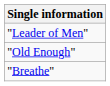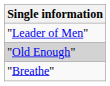(41, 52) no background -> (41, 52) lightgrey background
